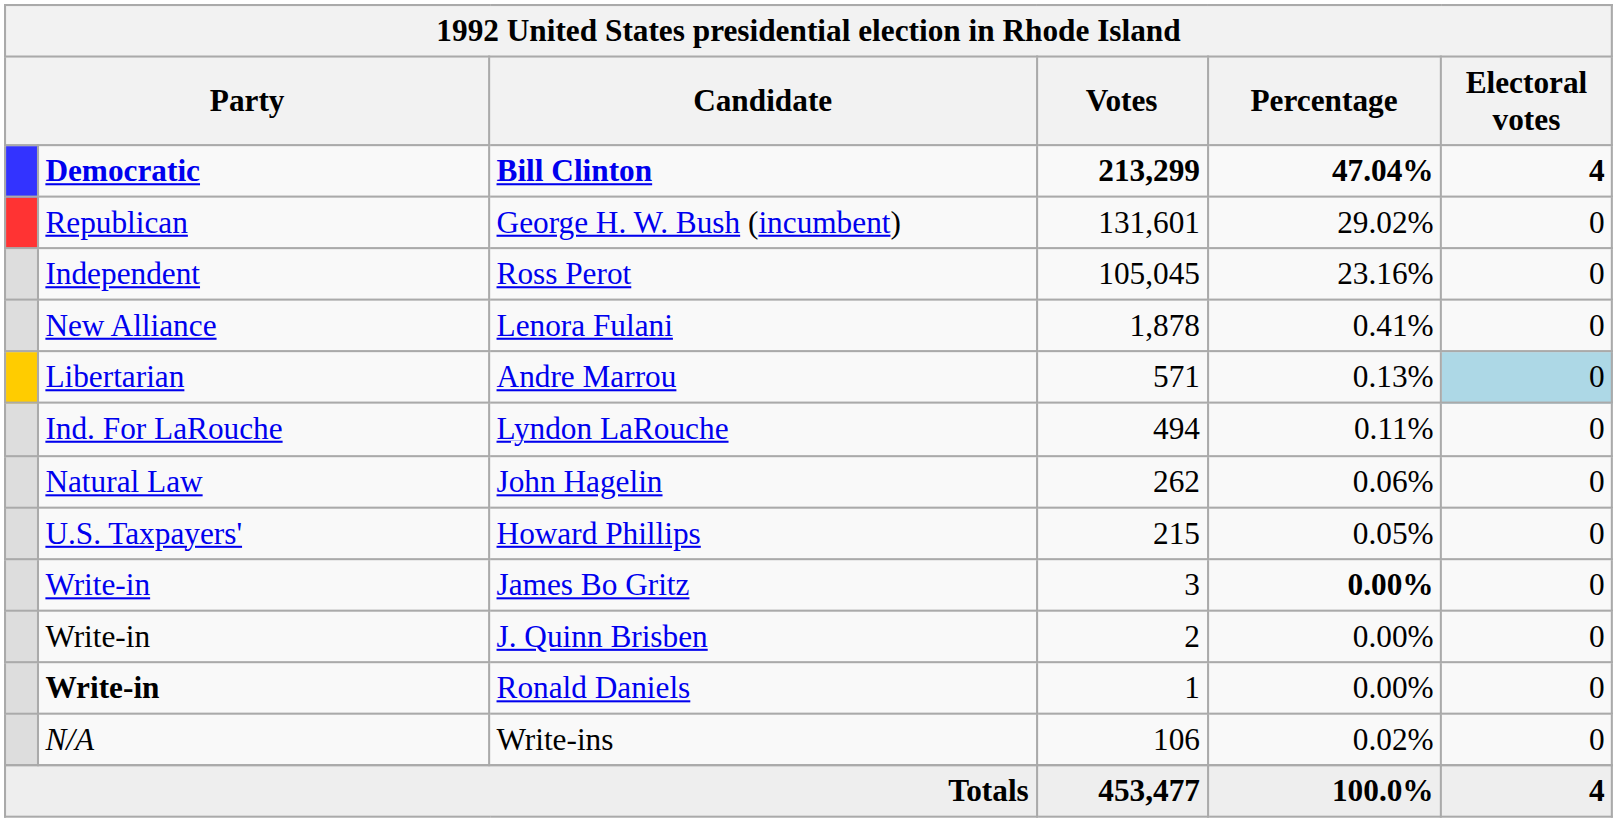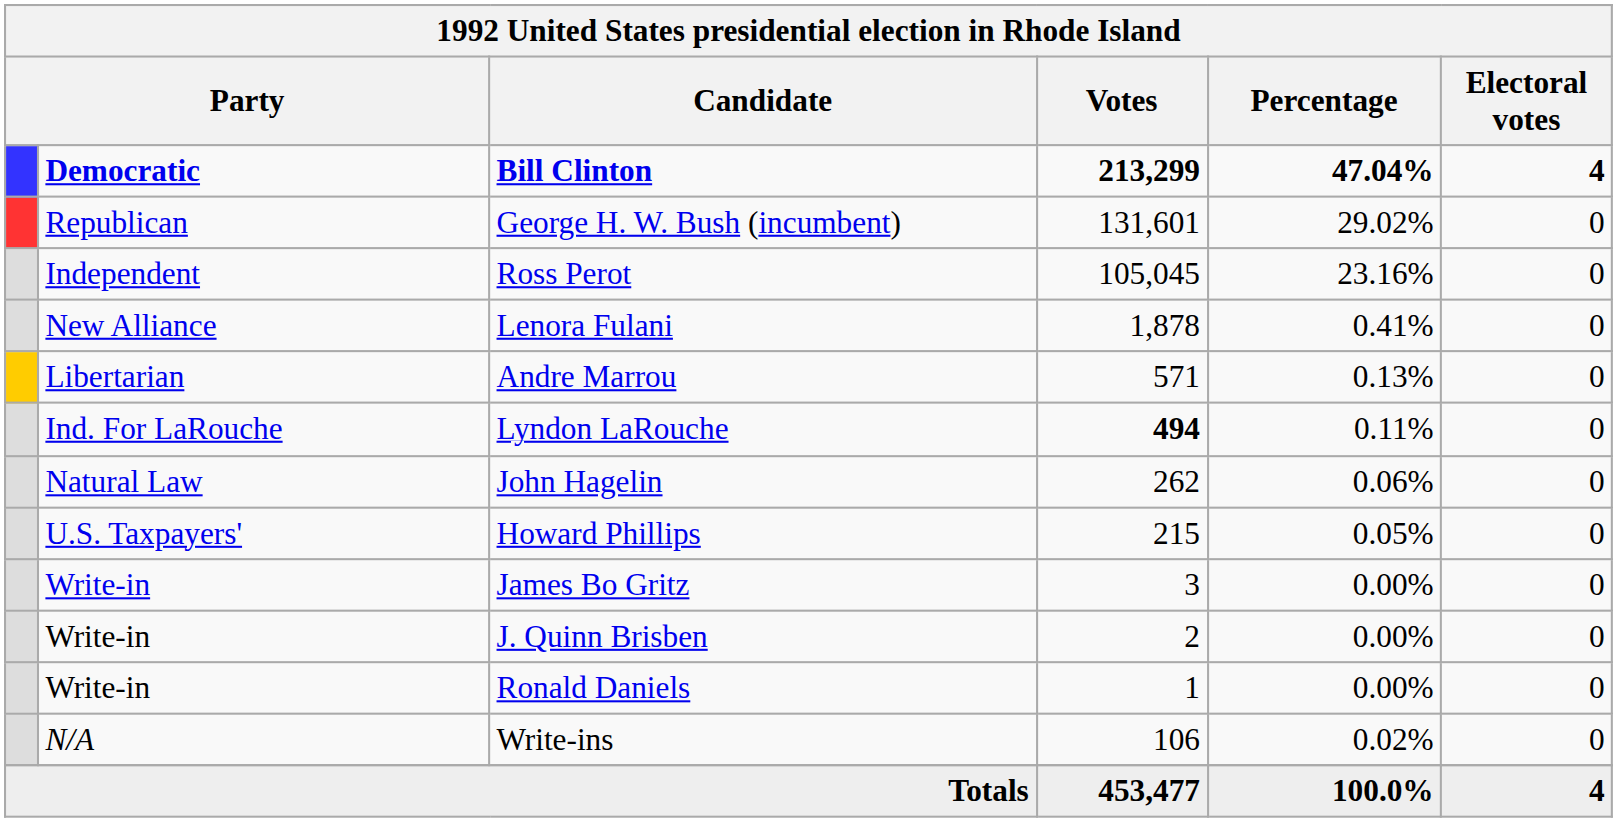(1597, 377) lightblue background -> (1597, 377) no background
(1176, 428) normal -> (1176, 428) bold
(1391, 583) bold -> (1393, 583) normal
(102, 687) bold -> (98, 687) normal
